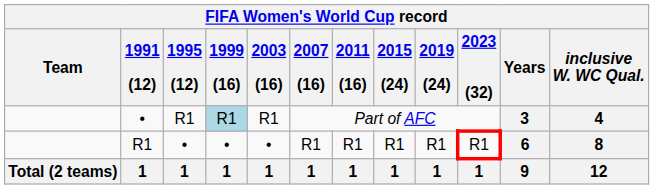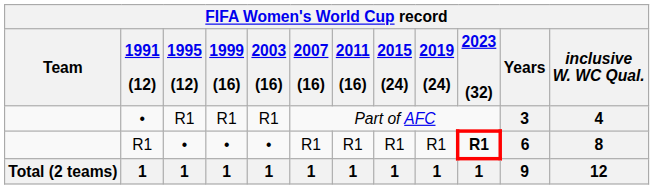(227, 118) lightblue background -> (227, 118) no background
(479, 145) normal -> (479, 145) bold
